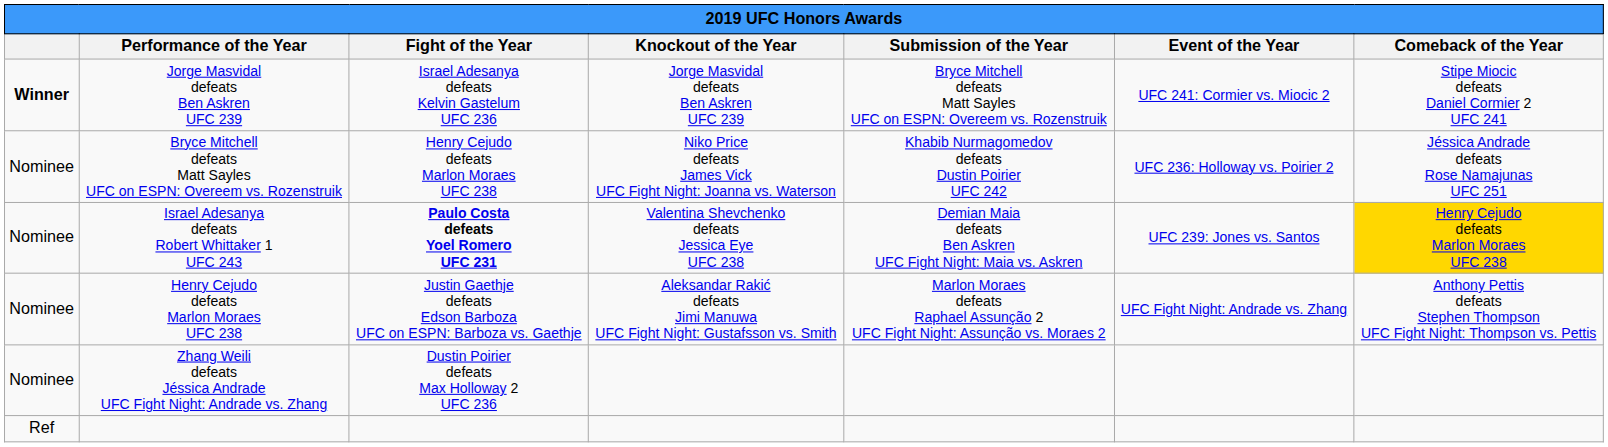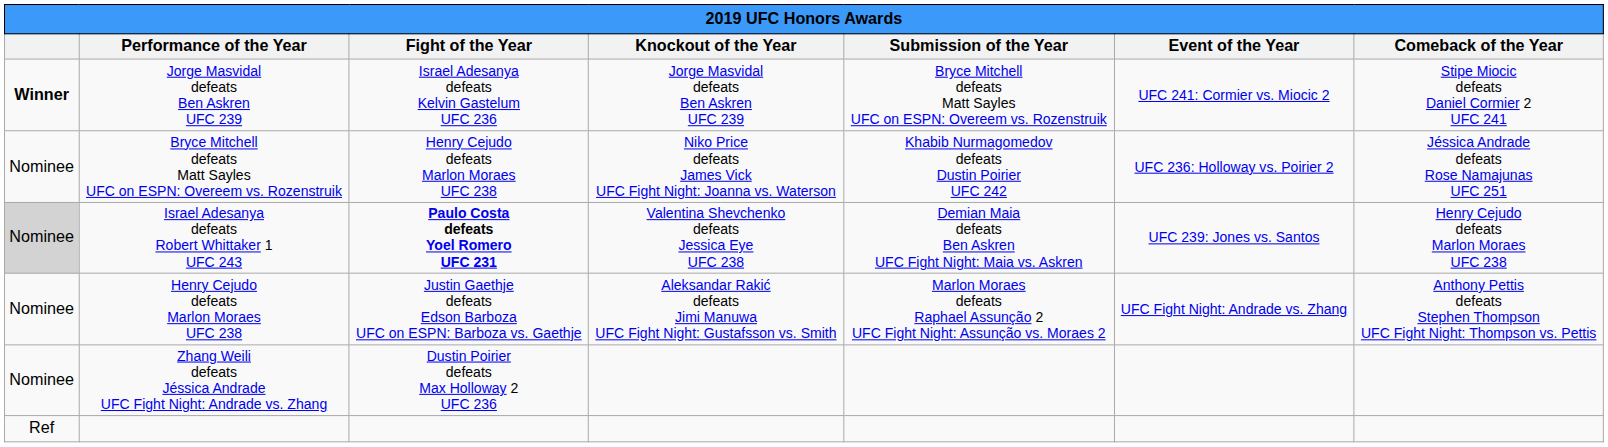(42, 237) no background -> (42, 237) lightgrey background
(1479, 238) gold background -> (1479, 238) no background
